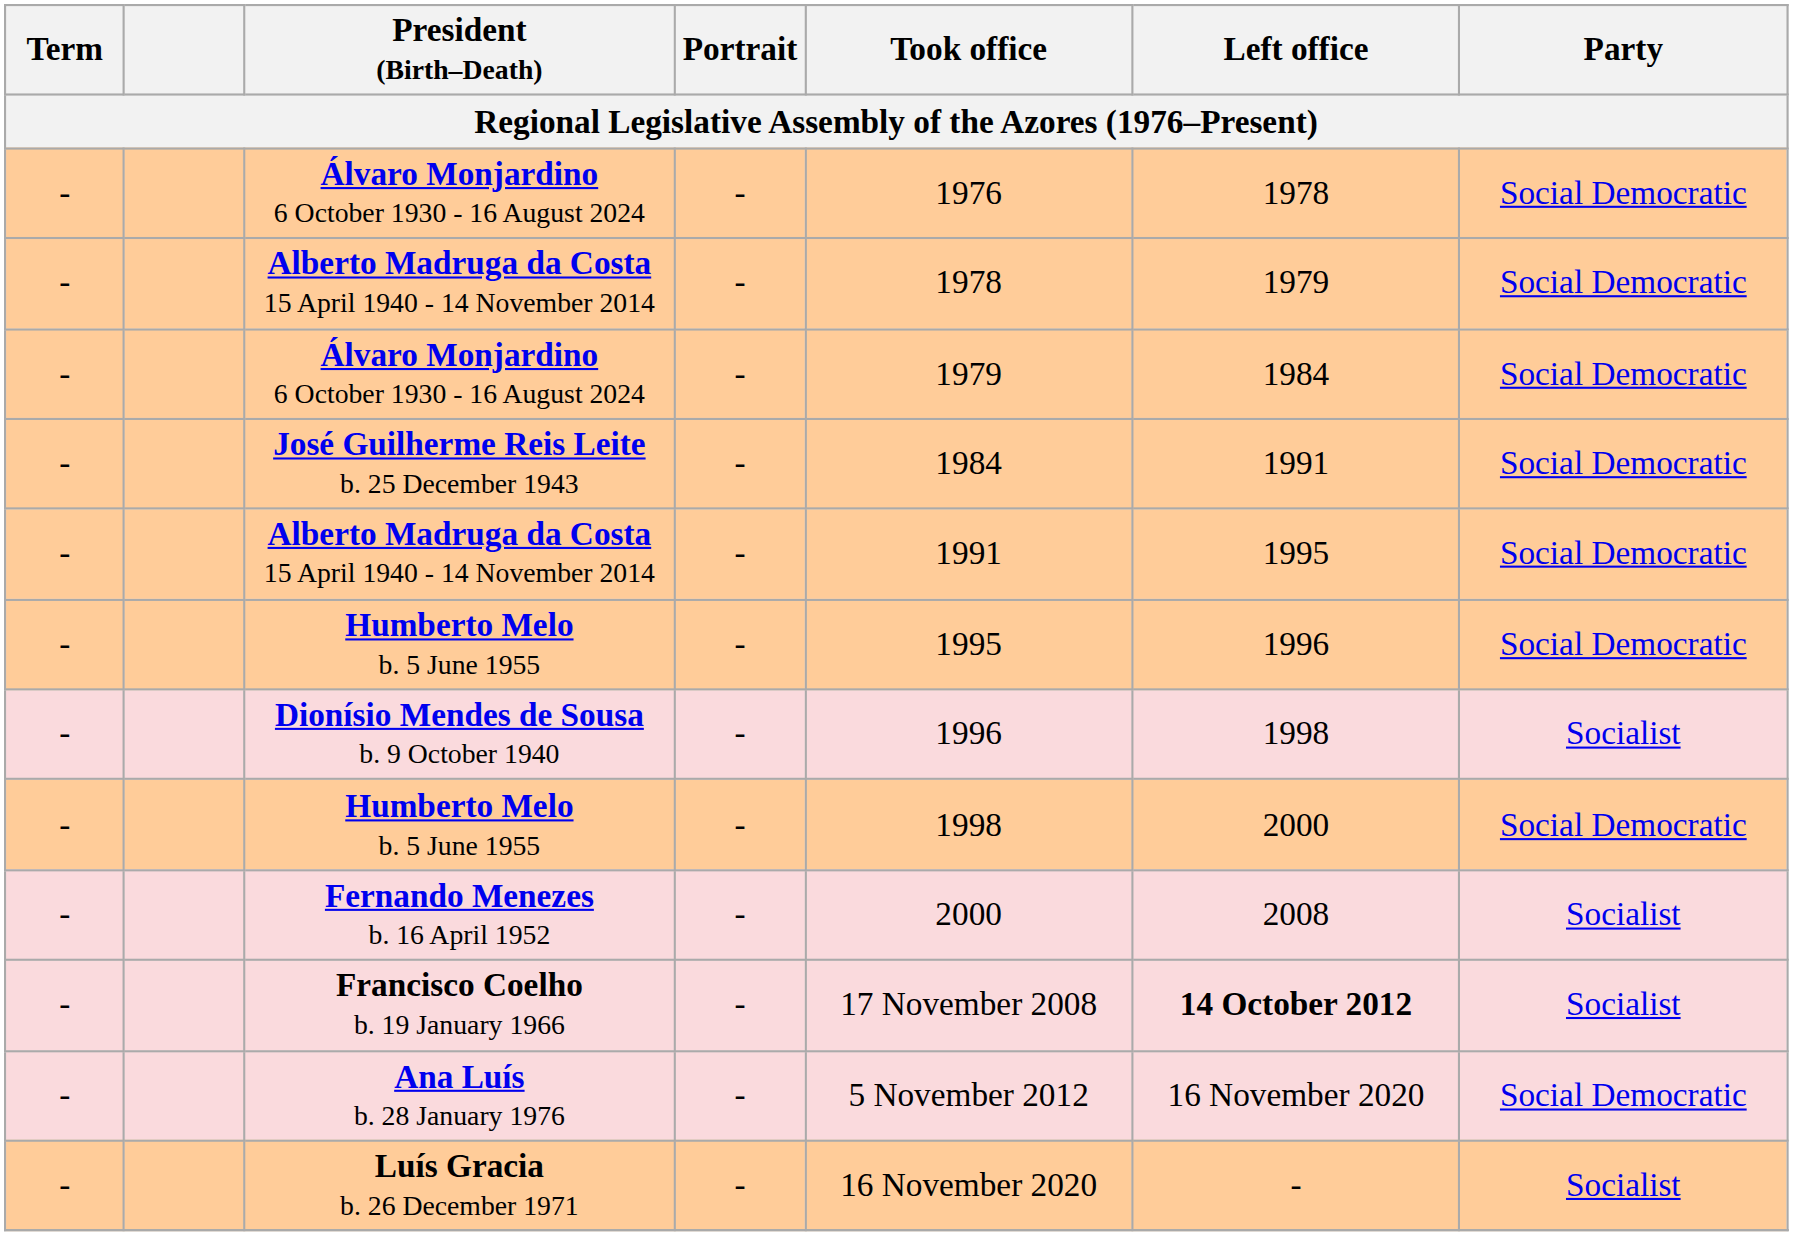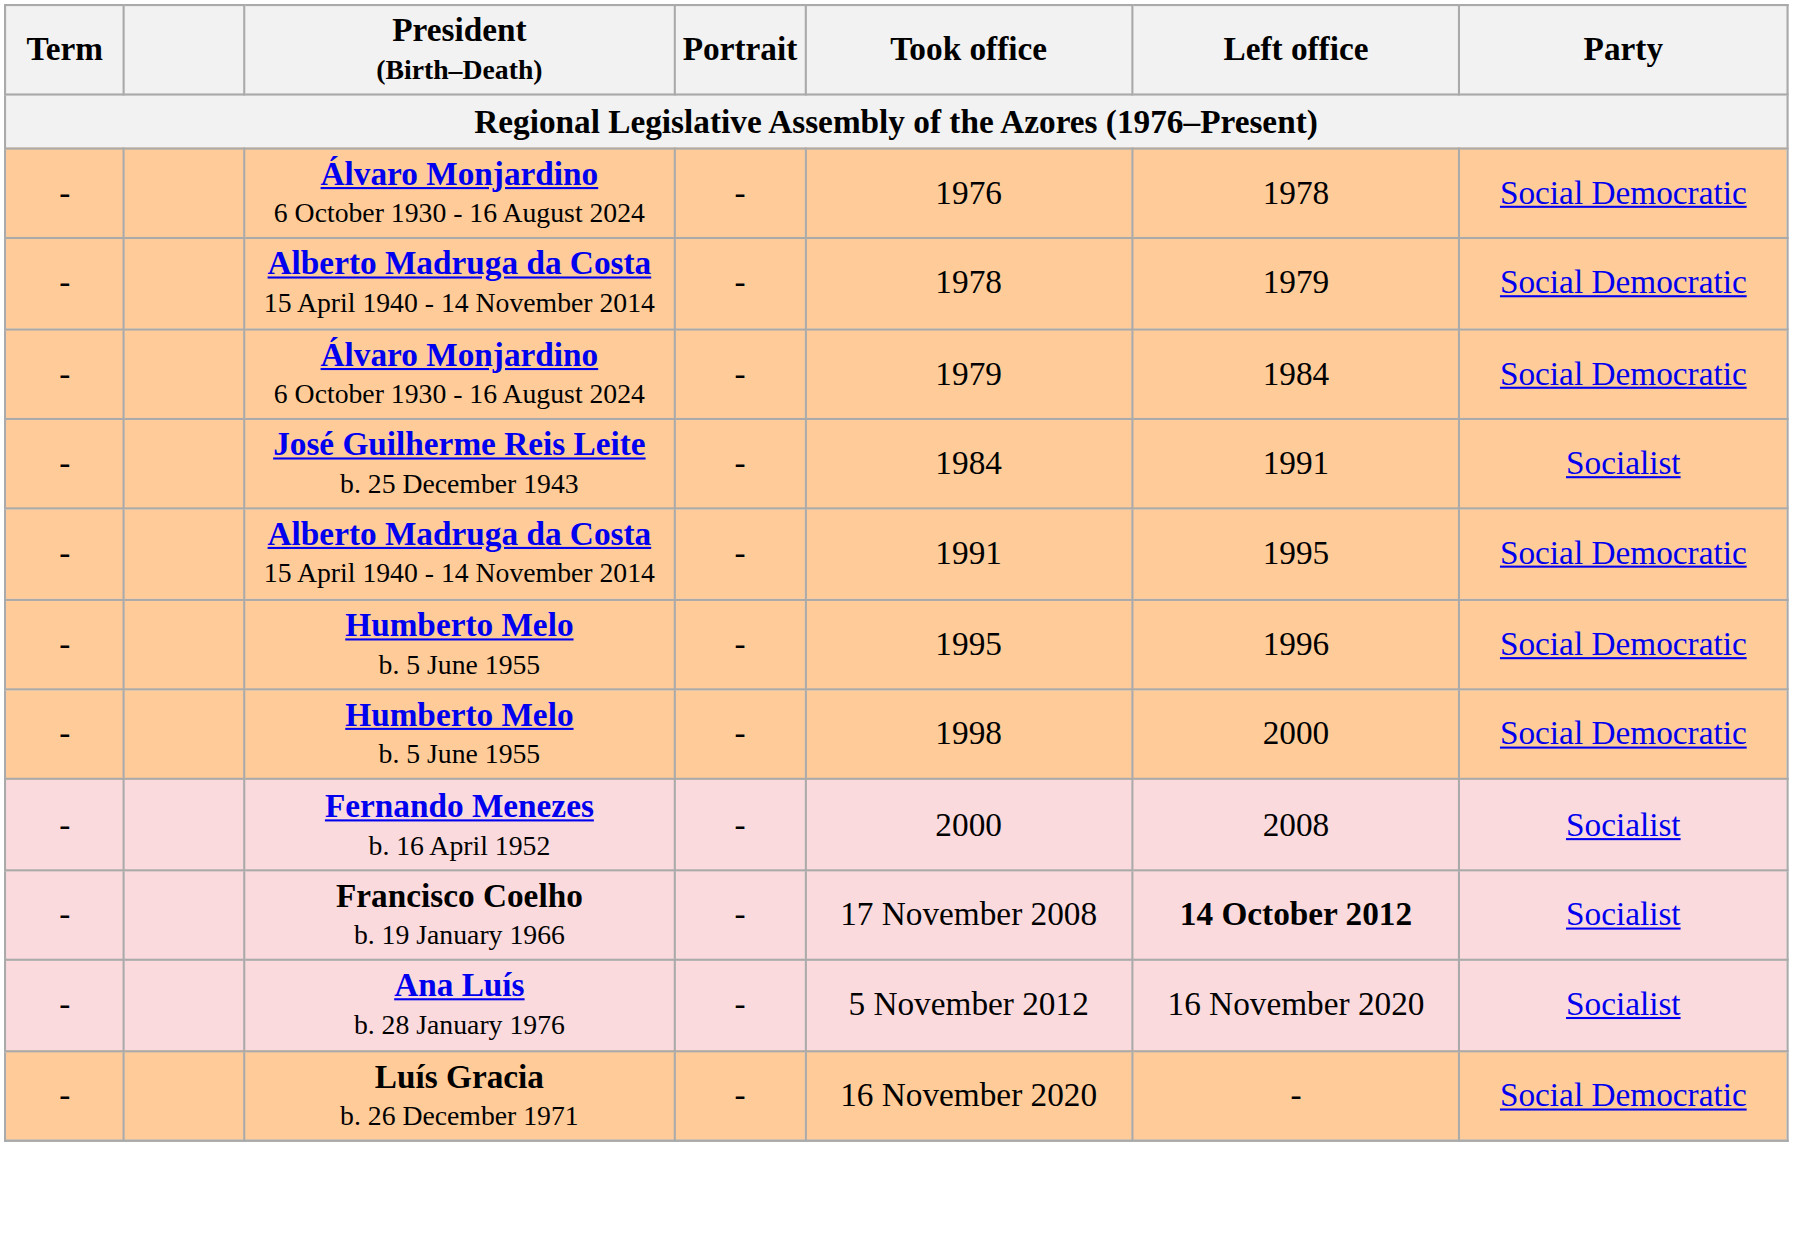(1623, 463) Social Democratic -> (1623, 463) Socialist
- row: (65, 733)
(1623, 1094) Social Democratic -> (1623, 1004) Socialist
(1623, 1185) Socialist -> (1623, 1094) Social Democratic
